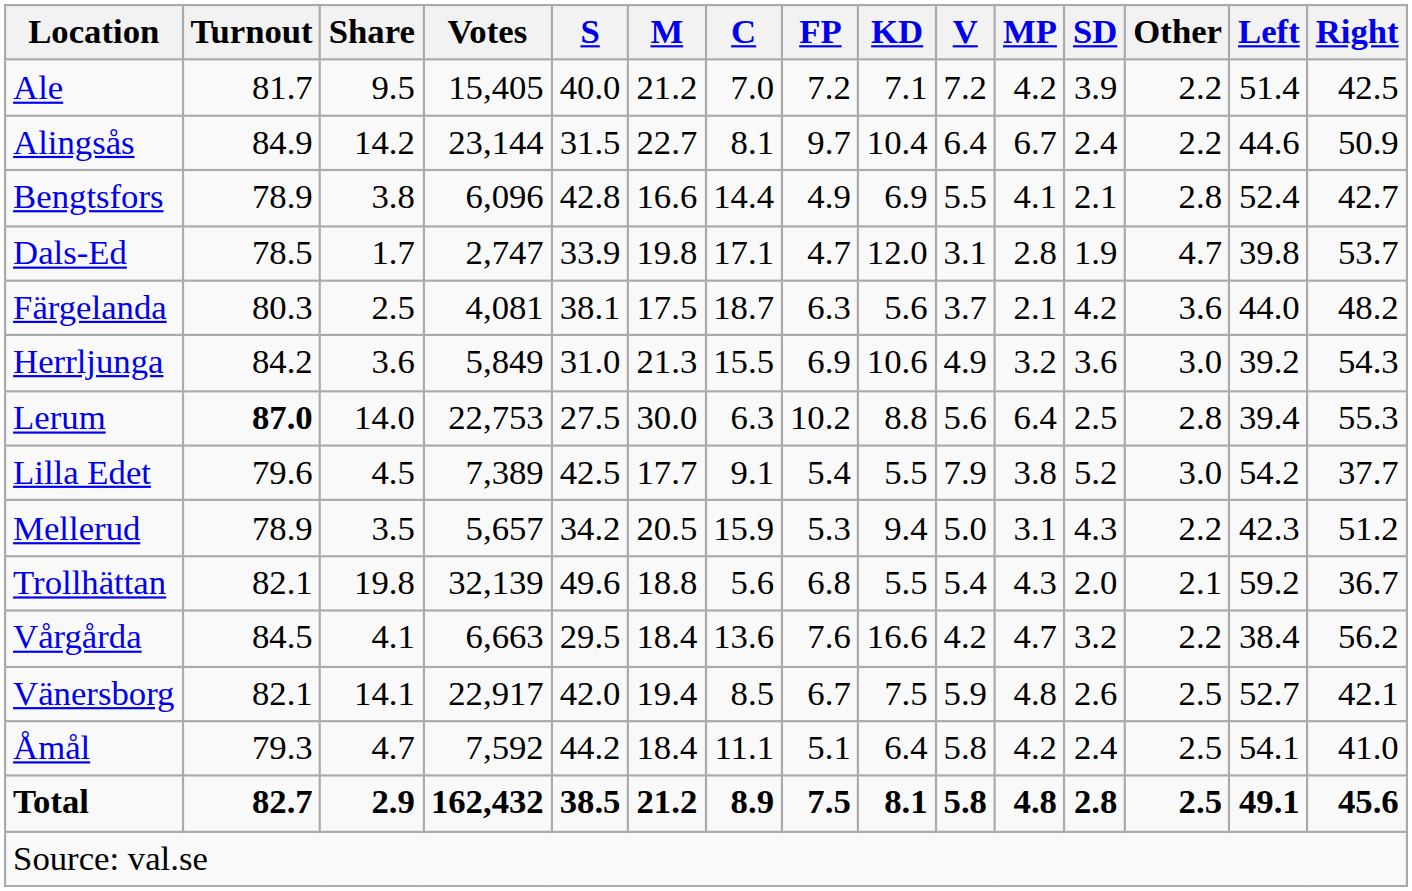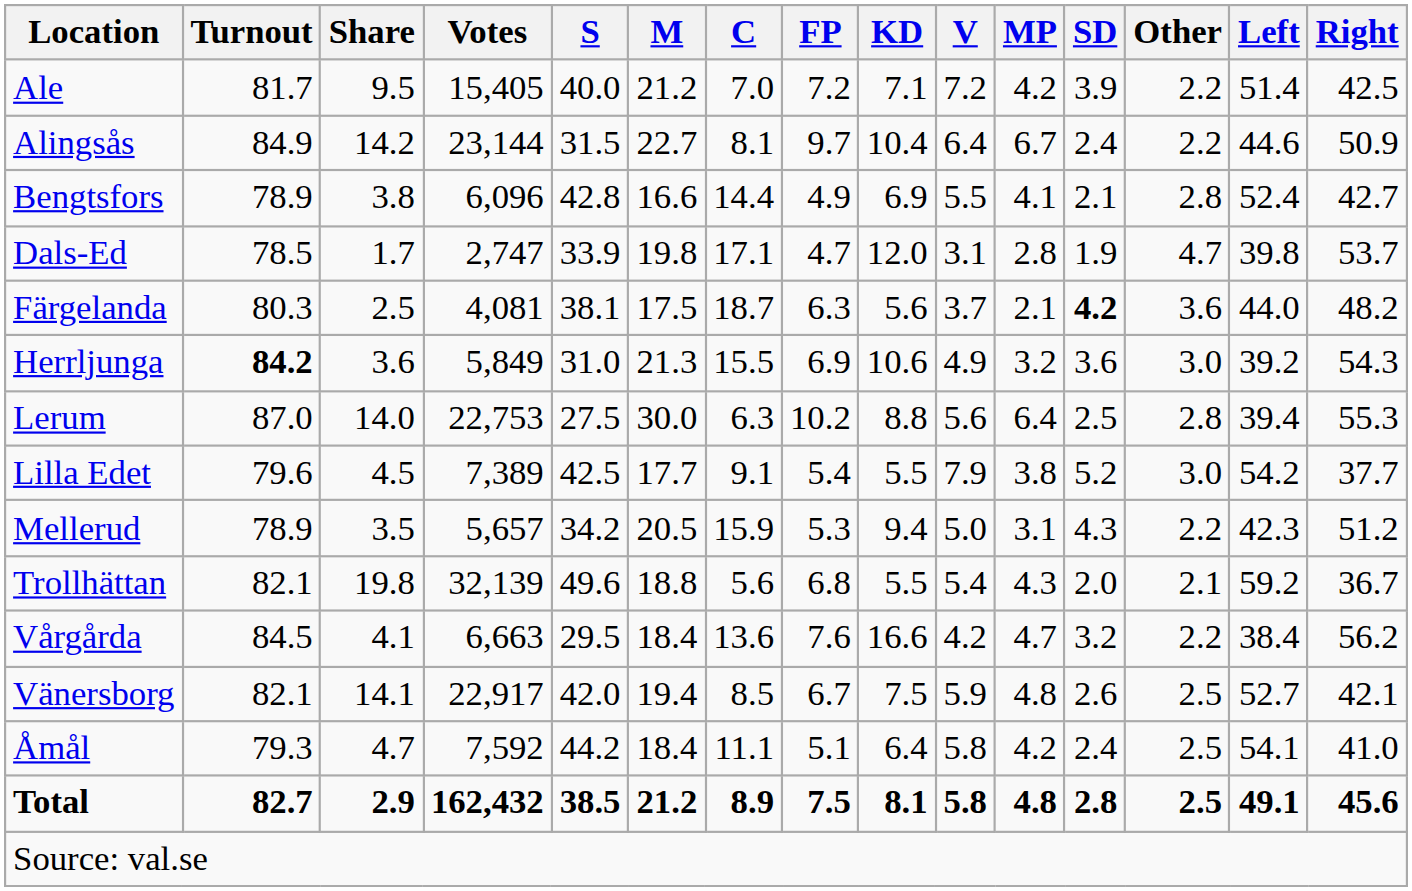(1096, 307) normal -> (1096, 307) bold
(282, 362) normal -> (282, 362) bold
(282, 417) bold -> (282, 417) normal
